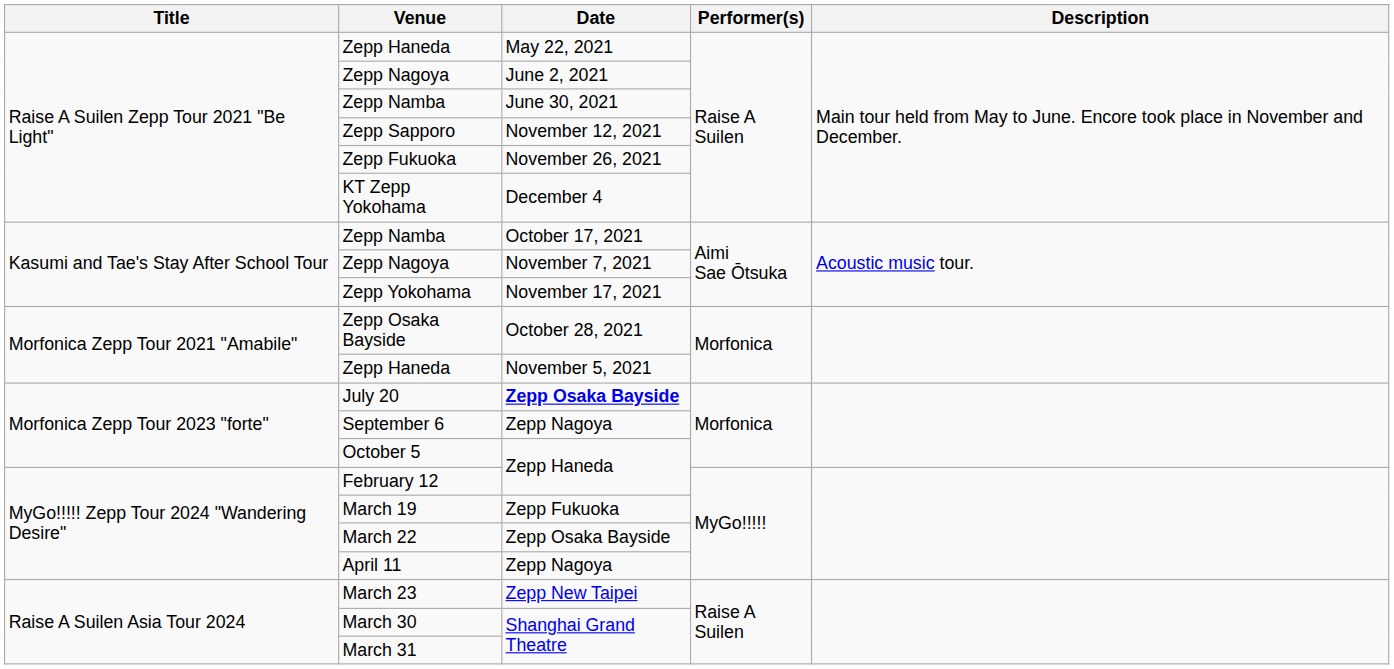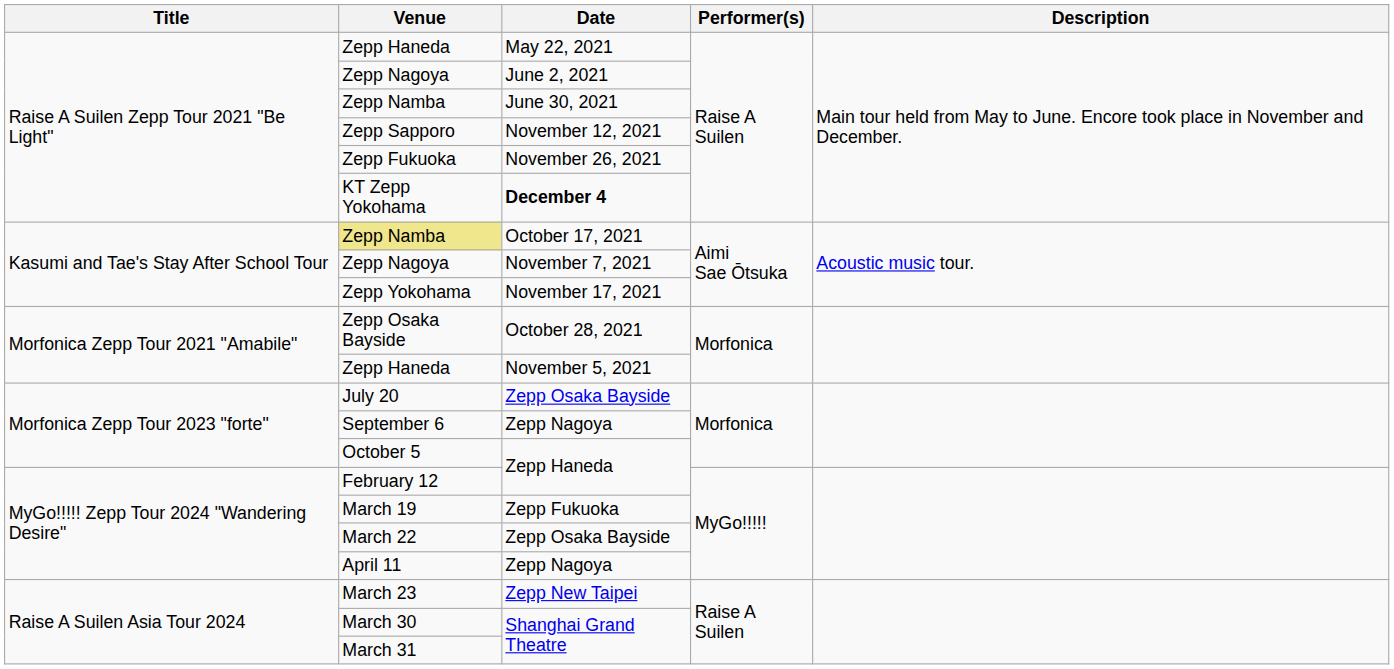(554, 197) normal -> (556, 197) bold
(394, 235) no background -> (394, 235) khaki background
(592, 396) bold -> (588, 396) normal
